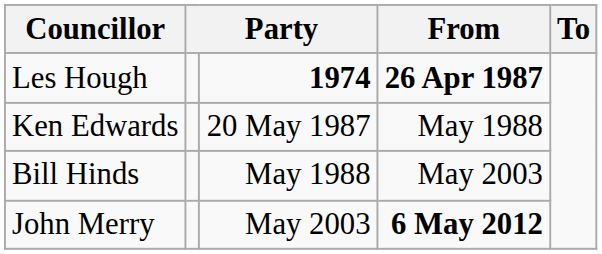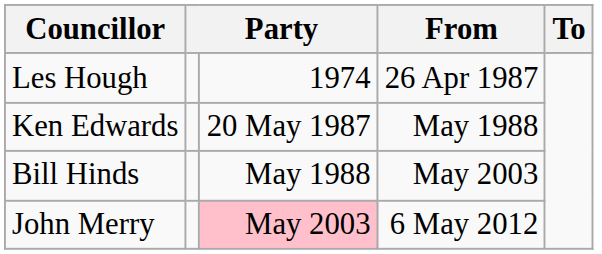(340, 77) bold -> (340, 77) normal
(464, 77) bold -> (461, 77) normal
(308, 223) no background -> (308, 223) pink background
(467, 223) bold -> (464, 223) normal
